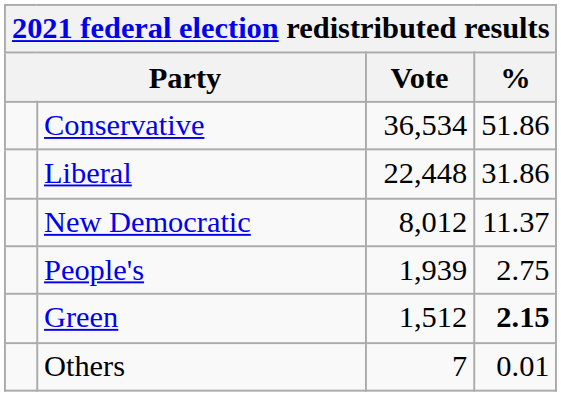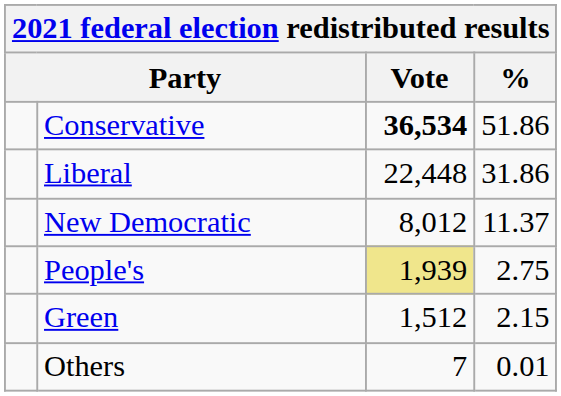(425, 125) normal -> (425, 125) bold
(433, 269) no background -> (433, 269) khaki background
(523, 317) bold -> (523, 317) normal
